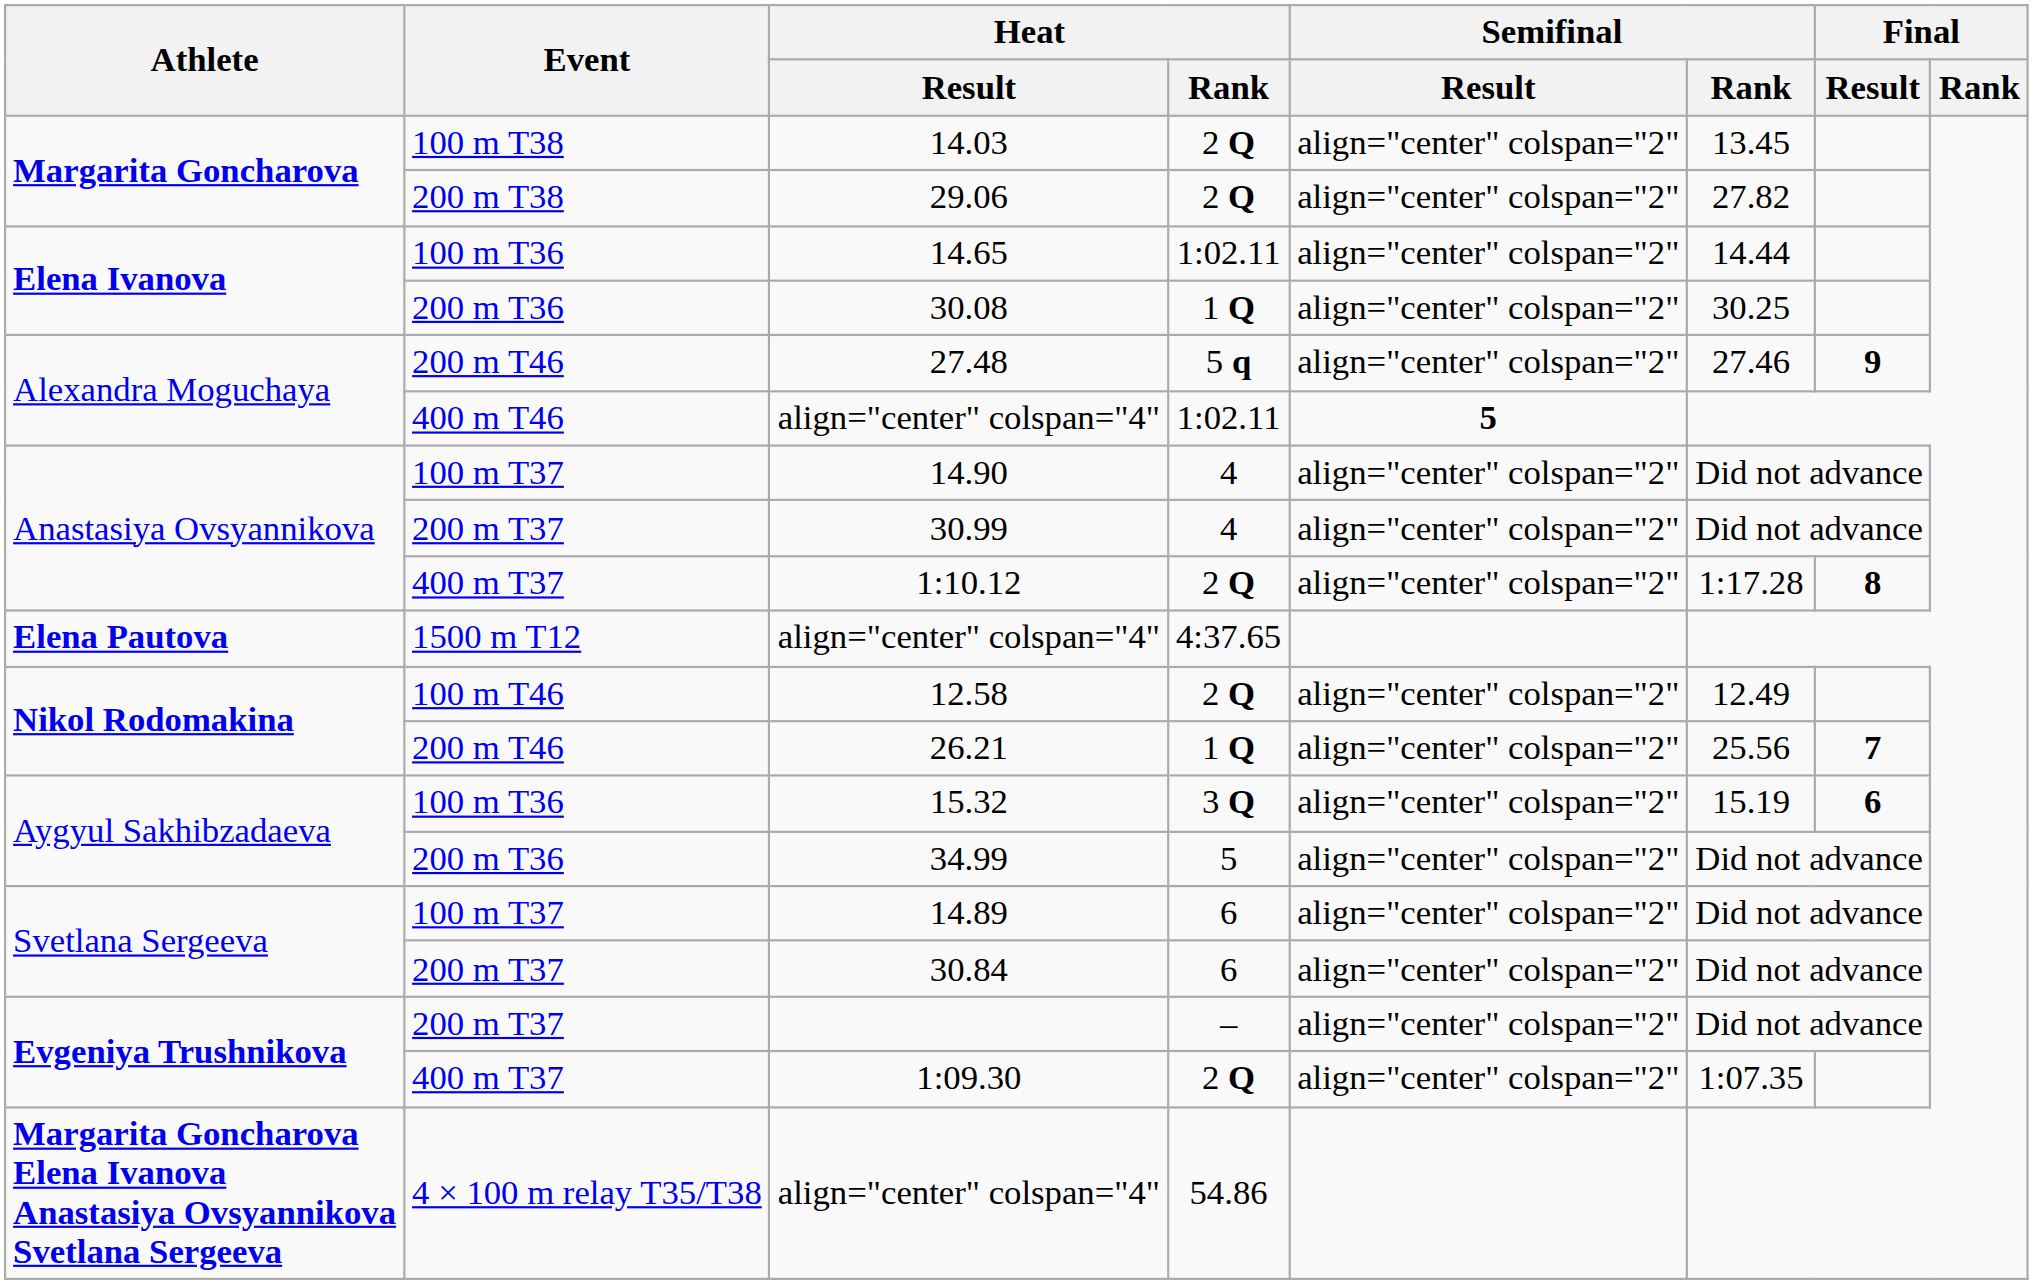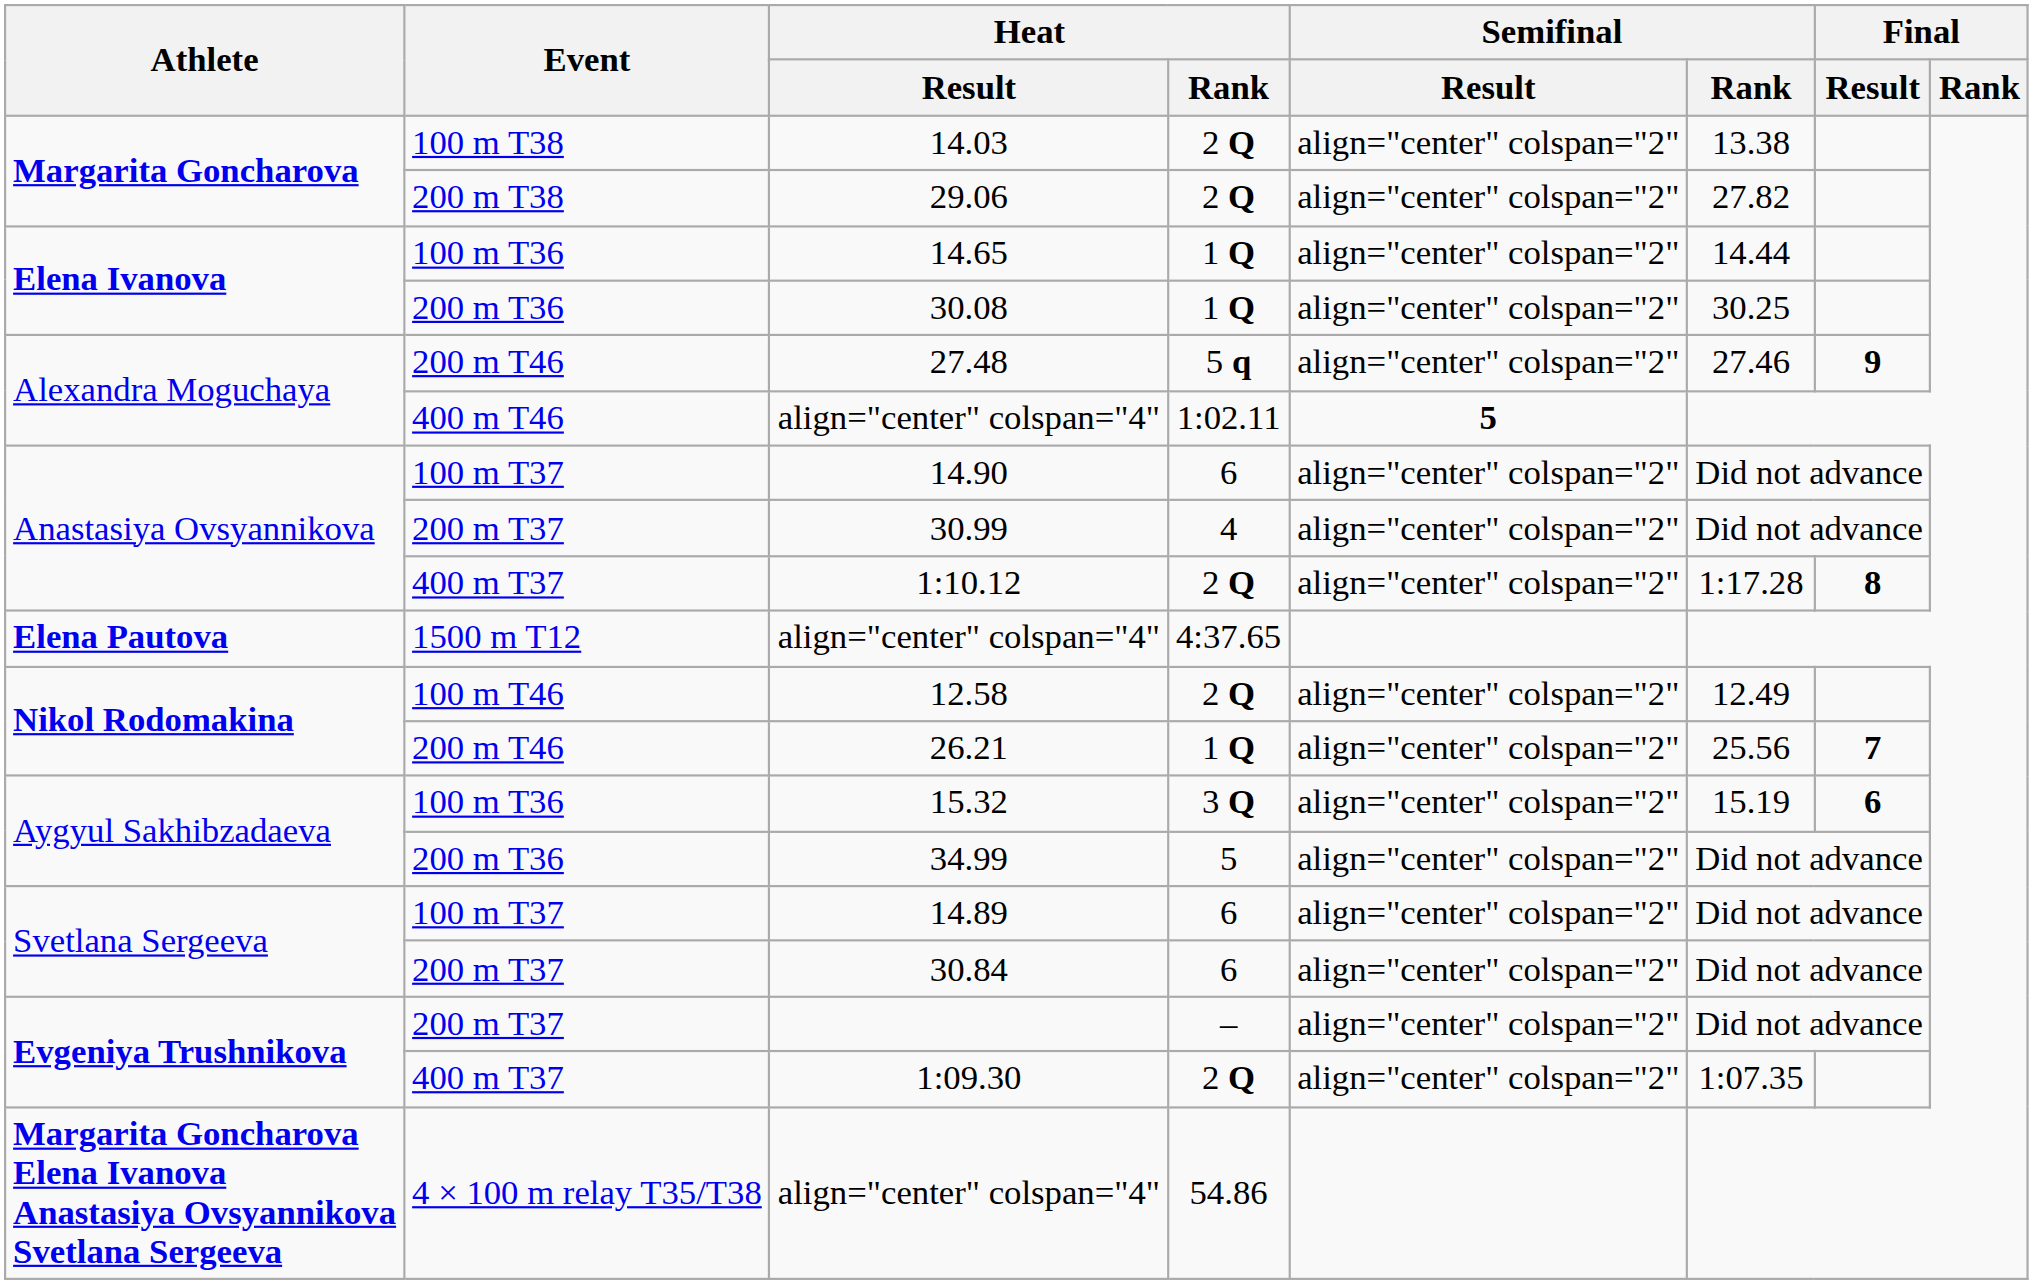(1751, 142) 13.45 -> (1751, 142) 13.38
(1229, 252) 1:02.11 -> (1229, 252) 1 Q
(1229, 472) 4 -> (1229, 472) 6
